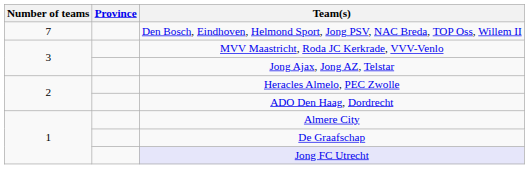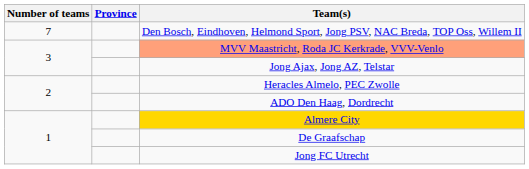(332, 48) no background -> (332, 48) lightsalmon background
(332, 119) no background -> (332, 119) gold background
(332, 155) lavender background -> (332, 155) no background
